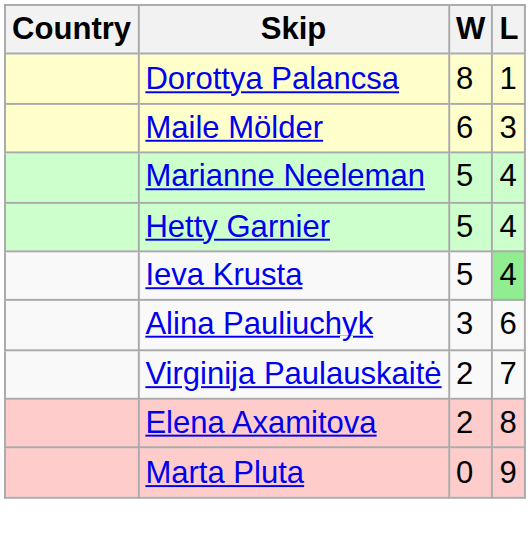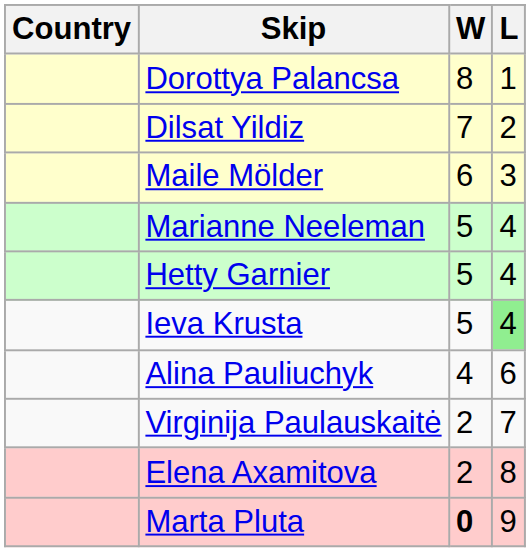+ row: (225, 127)
(465, 324) 3 -> (465, 373) 4
(465, 472) normal -> (465, 521) bold
